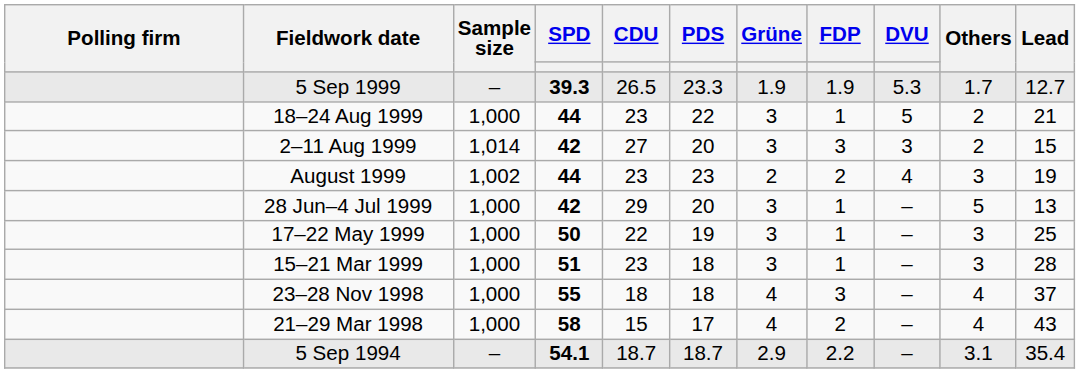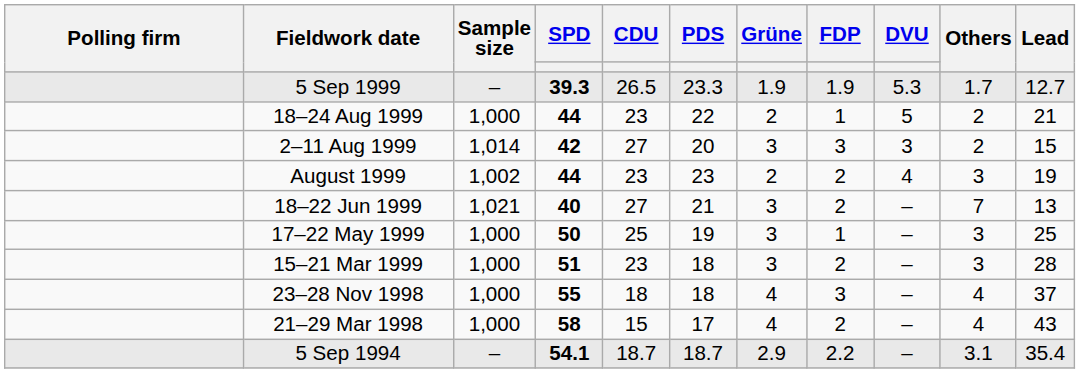(772, 116) 3 -> (772, 116) 2
- row: (348, 205)
+ row: (348, 205)
(636, 235) 22 -> (636, 235) 25
(840, 265) 1 -> (840, 265) 2
